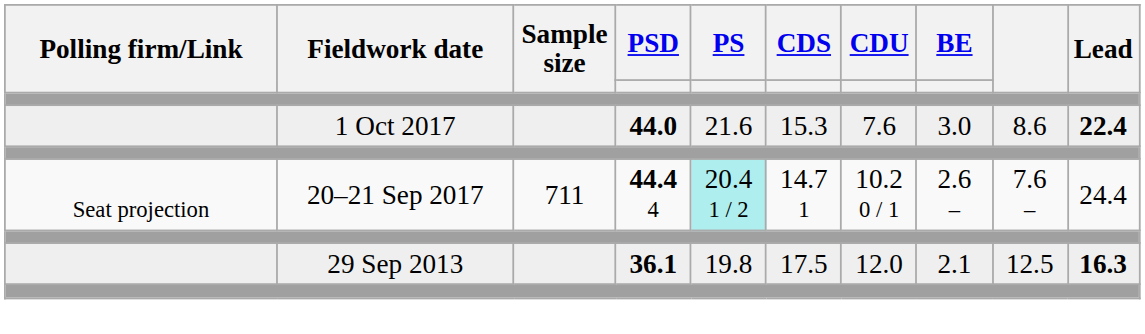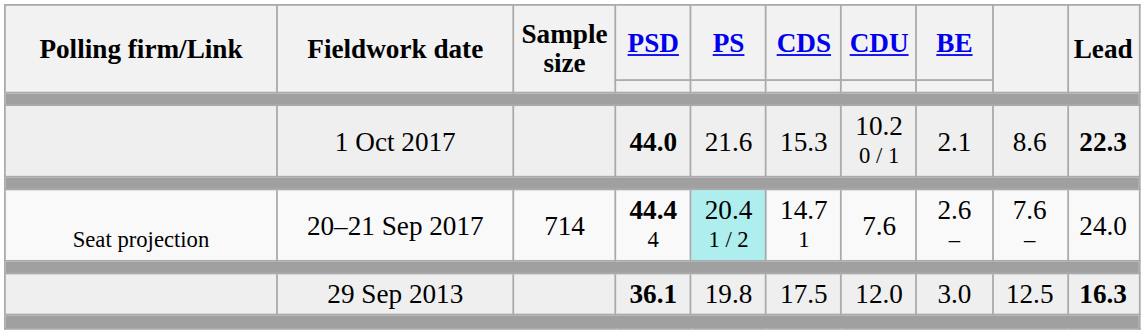(879, 125) 7.6 -> (879, 140) 10.2 0 / 1
(954, 125) 3.0 -> (954, 141) 2.1
(1103, 125) 22.4 -> (1103, 141) 22.3
(565, 194) 711 -> (565, 225) 714
(879, 194) 10.2 0 / 1 -> (879, 225) 7.6
(1103, 194) 24.4 -> (1103, 225) 24.0
(954, 264) 2.1 -> (954, 294) 3.0
